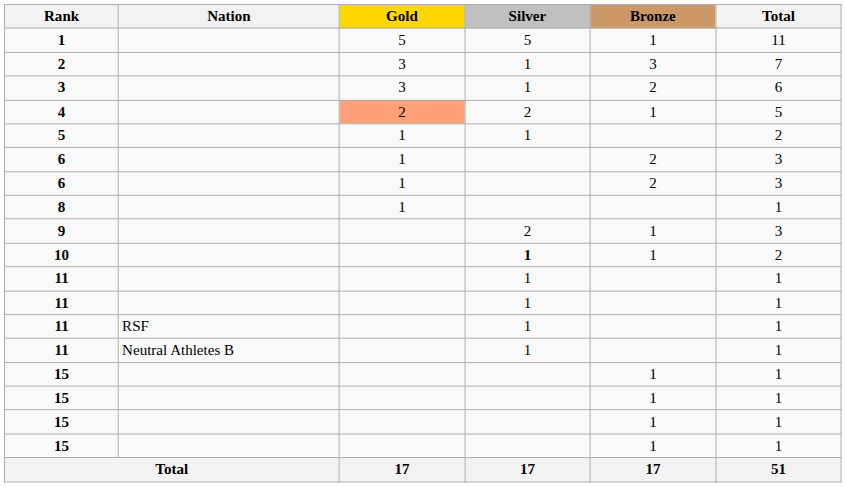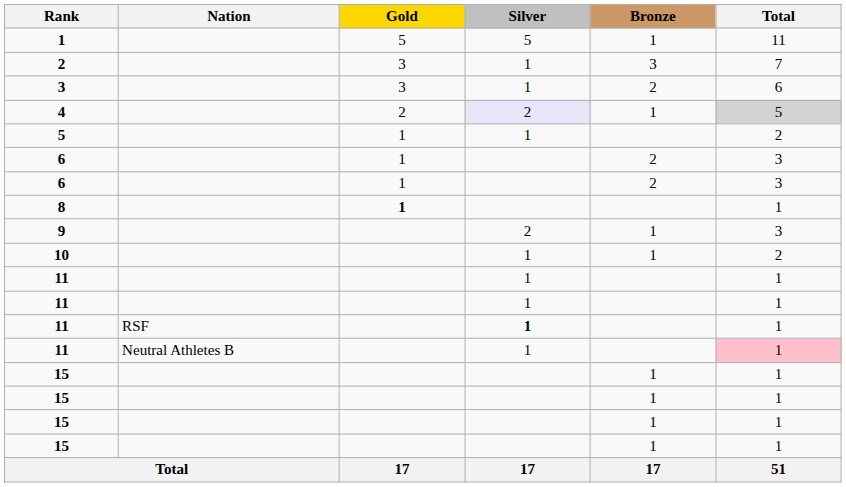(402, 111) lightsalmon background -> (402, 111) no background
(527, 111) no background -> (527, 111) lavender background
(778, 111) no background -> (778, 111) lightgrey background
(402, 207) normal -> (402, 207) bold
(527, 254) bold -> (527, 254) normal
(527, 326) normal -> (527, 326) bold
(778, 350) no background -> (778, 350) pink background
